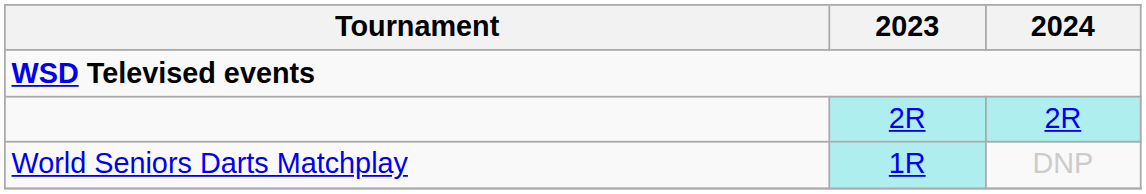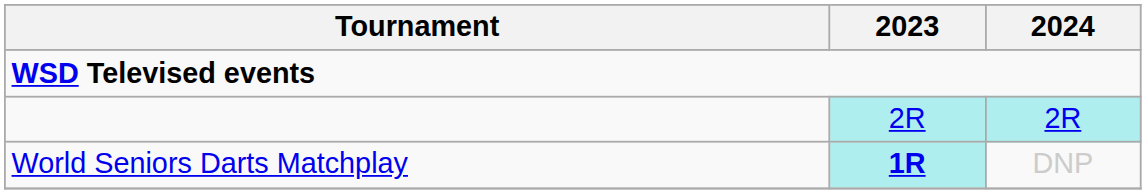(907, 164) normal -> (907, 164) bold
